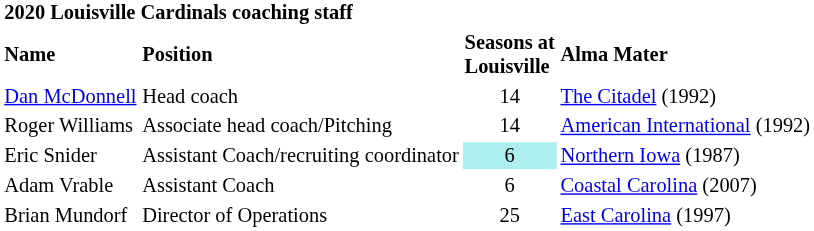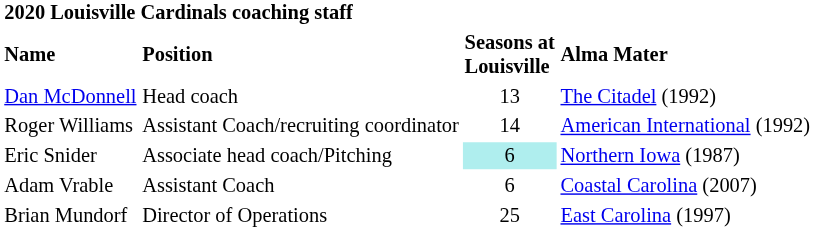(510, 95) 14 -> (510, 95) 13
(267, 125) Associate head coach/Pitching -> (301, 125) Assistant Coach/recruiting coordinator
(301, 155) Assistant Coach/recruiting coordinator -> (267, 155) Associate head coach/Pitching
